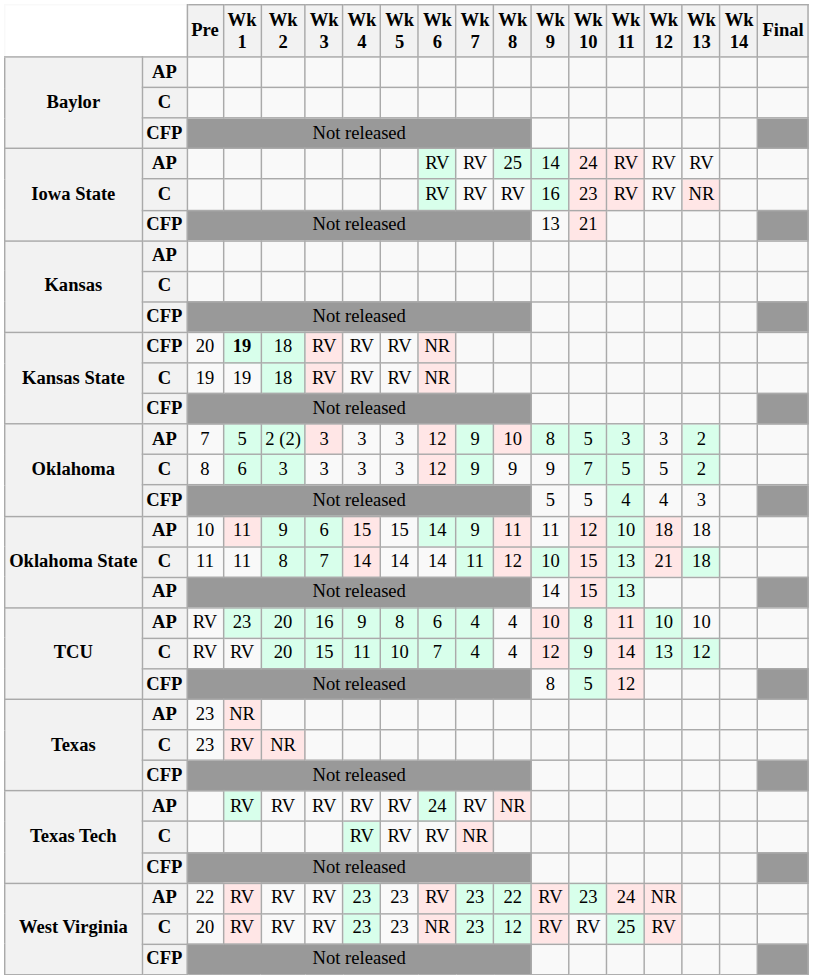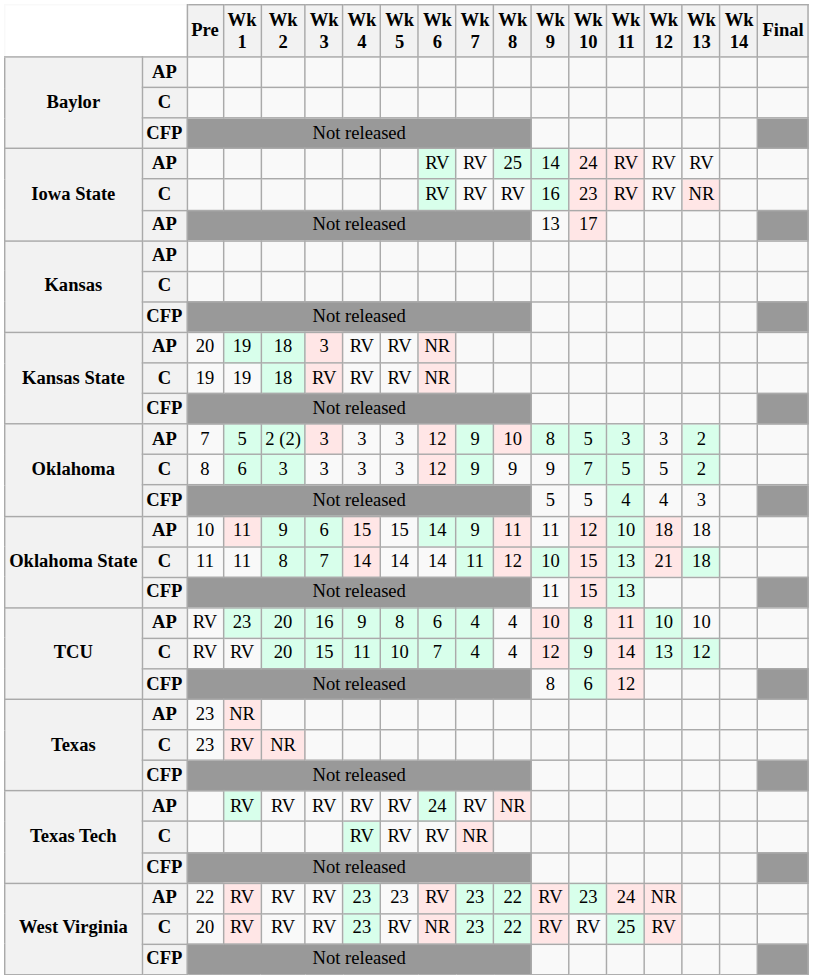(164, 224) CFP -> (164, 224) AP
(588, 224) 21 -> (588, 224) 17
(164, 347) CFP -> (164, 347) AP
(242, 347) bold -> (242, 347) normal
(324, 347) RV -> (324, 347) 3
(164, 591) AP -> (164, 591) CFP
(551, 591) 14 -> (551, 591) 11
(588, 683) 5 -> (588, 683) 6
(400, 928) 23 -> (400, 928) RV
(513, 928) 12 -> (513, 928) 22
